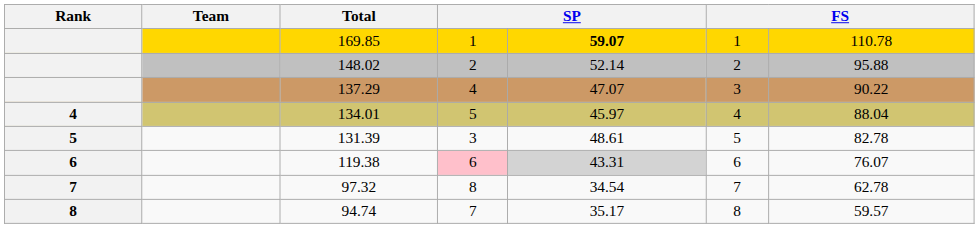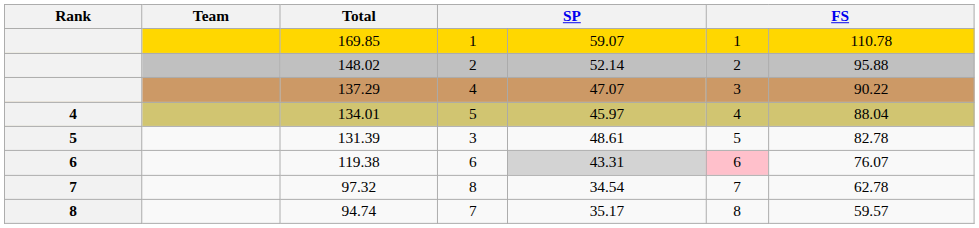(607, 41) bold -> (607, 41) normal
(473, 162) pink background -> (473, 162) no background
(737, 162) no background -> (737, 162) pink background
